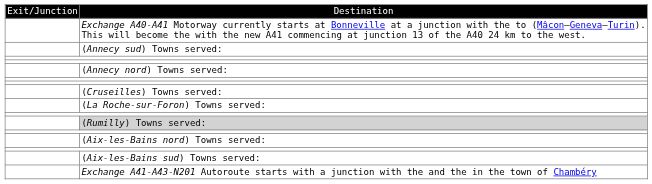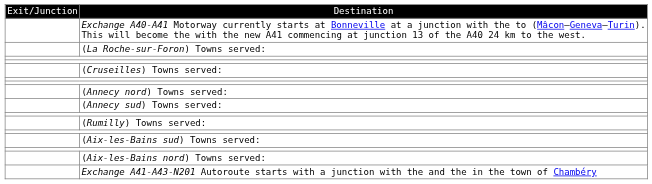(152, 49) (Annecy sud) Towns served: -> (174, 49) (La Roche-sur-Foron) Towns served:
(155, 70) (Annecy nord) Towns served: -> (152, 70) (Cruseilles) Towns served:
(152, 92) (Cruseilles) Towns served: -> (155, 92) (Annecy nord) Towns served:
(174, 105) (La Roche-sur-Foron) Towns served: -> (152, 105) (Annecy sud) Towns served:
(144, 123) lightgrey background -> (144, 123) no background
(174, 141) (Aix-les-Bains nord) Towns served: -> (171, 141) (Aix-les-Bains sud) Towns served:
(171, 158) (Aix-les-Bains sud) Towns served: -> (174, 158) (Aix-les-Bains nord) Towns served:
